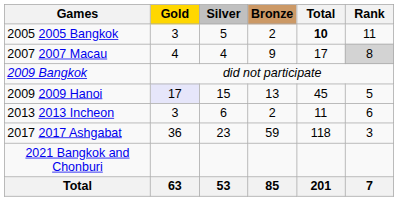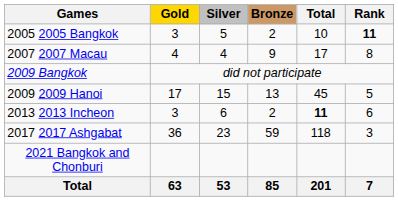(321, 34) bold -> (321, 34) normal
(369, 34) normal -> (369, 34) bold
(369, 53) lightgrey background -> (369, 53) no background
(175, 93) lavender background -> (175, 93) no background
(321, 113) normal -> (321, 113) bold
